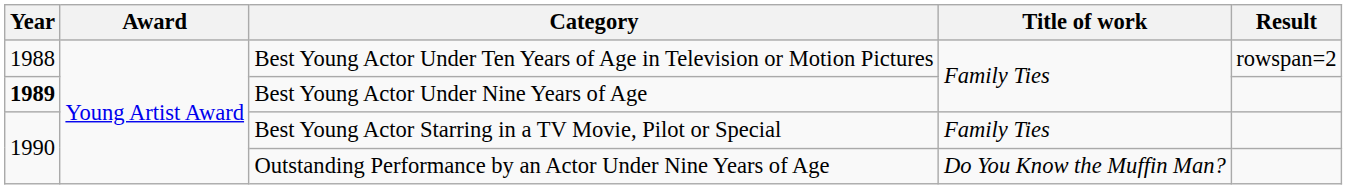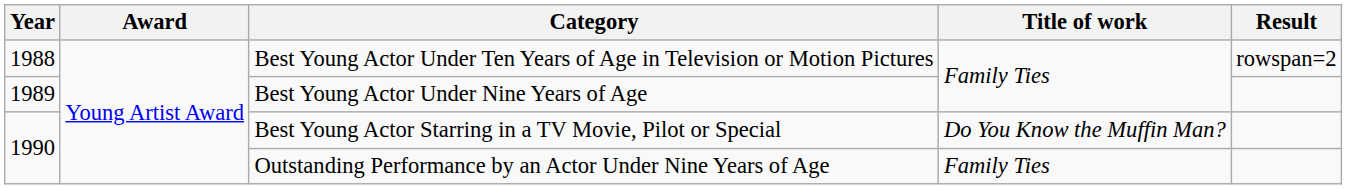(32, 93) bold -> (32, 93) normal
(997, 129) Family Ties -> (1085, 129) Do You Know the Muffin Man?
(1085, 165) Do You Know the Muffin Man? -> (997, 165) Family Ties
